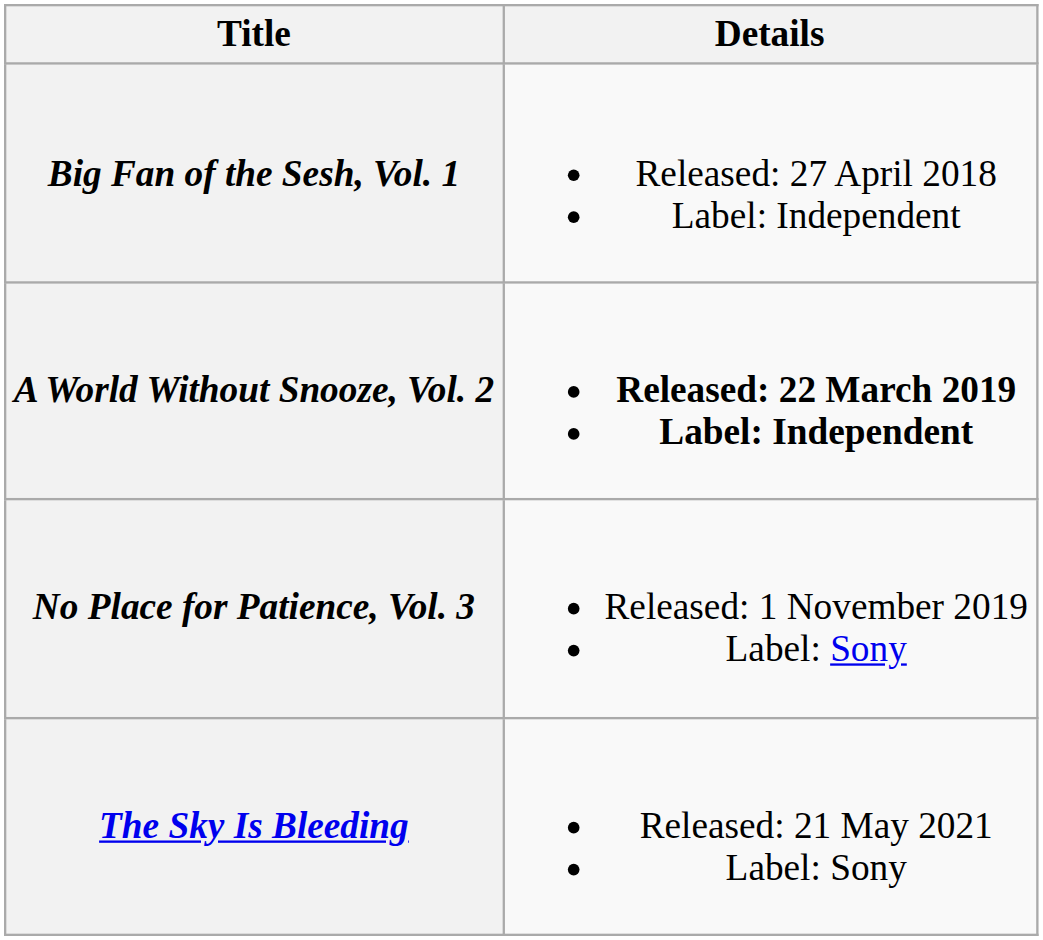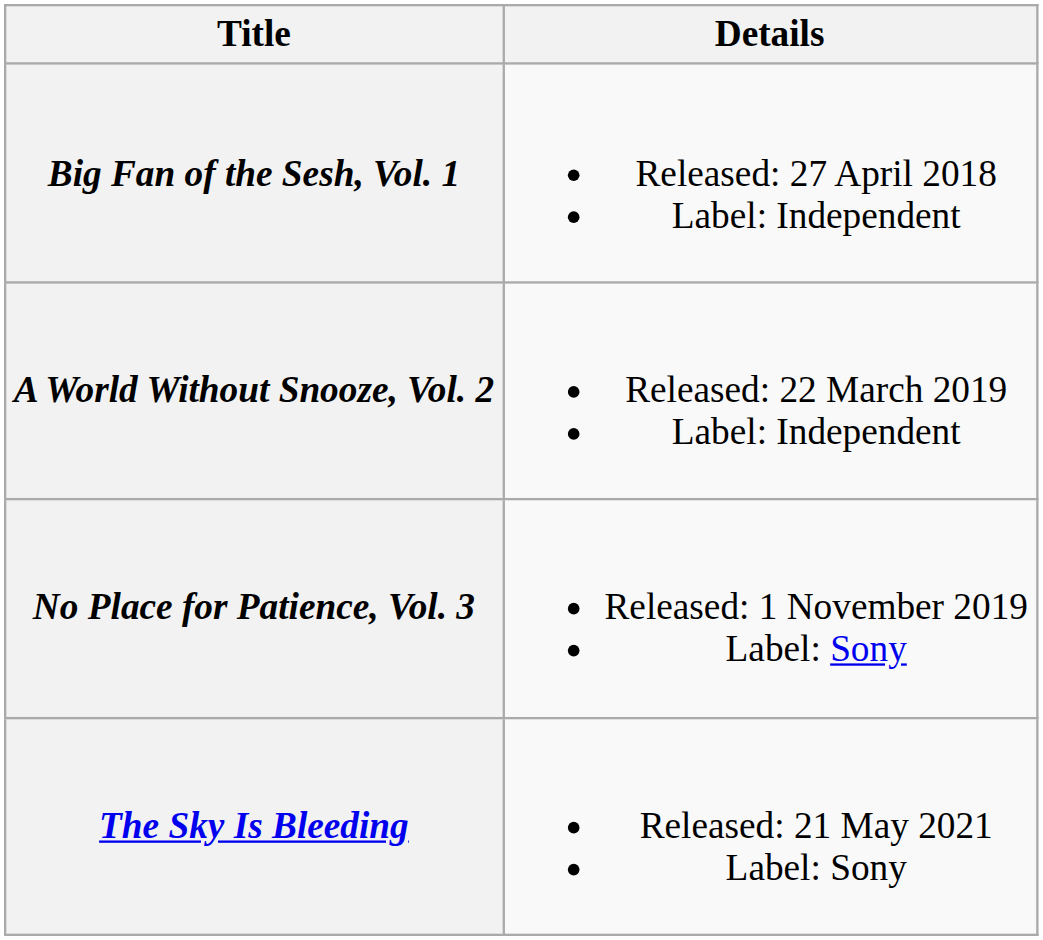(770, 412) bold -> (770, 412) normal
